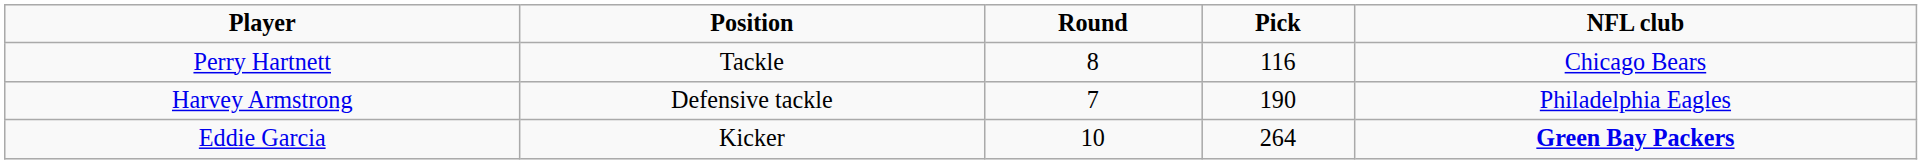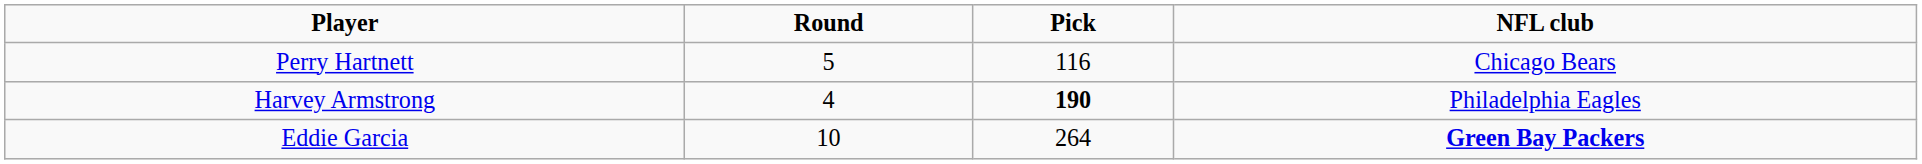- column: (752, 23)
(1093, 61) 8 -> (829, 61) 5
(1093, 100) 7 -> (829, 100) 4
(1278, 100) normal -> (1073, 100) bold
